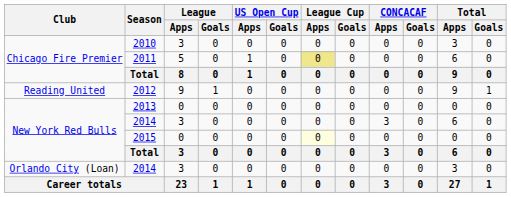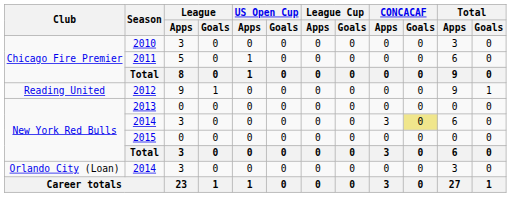(318, 59) khaki background -> (318, 59) no background
(420, 122) no background -> (420, 122) khaki background
(318, 138) lightyellow background -> (318, 138) no background
